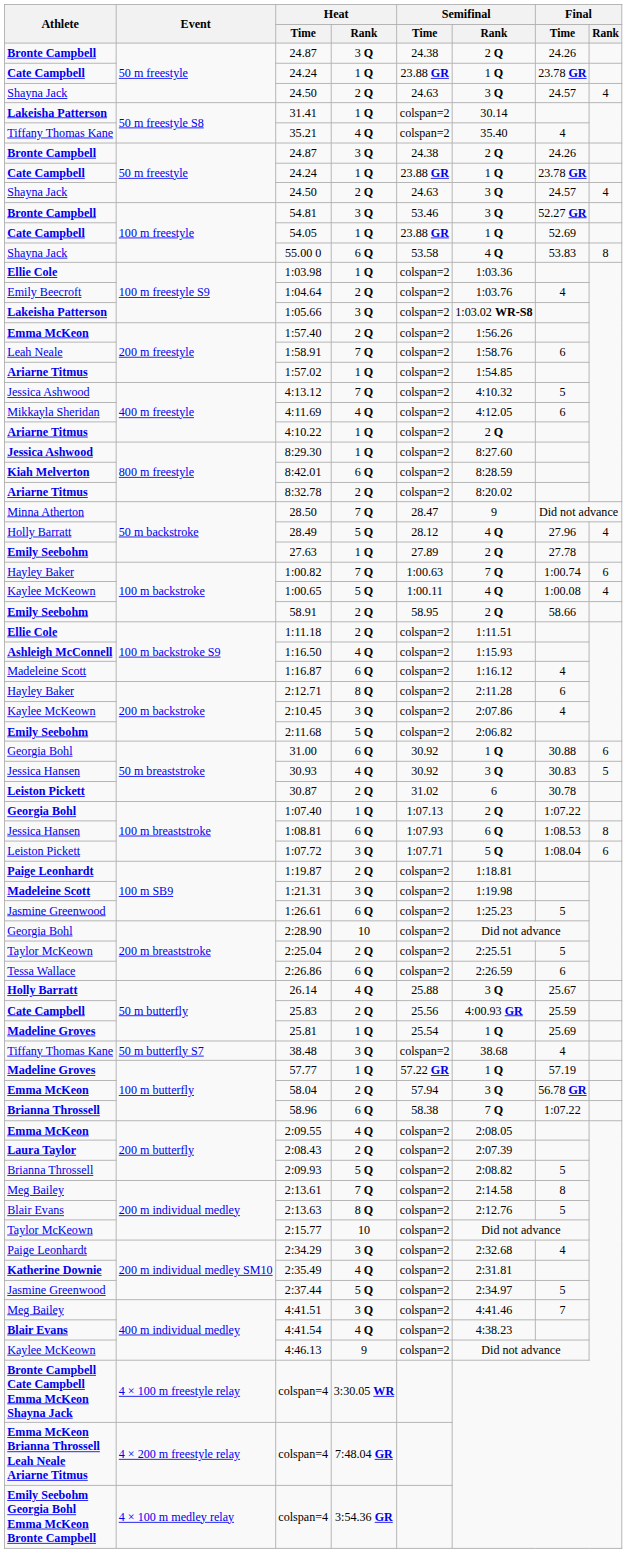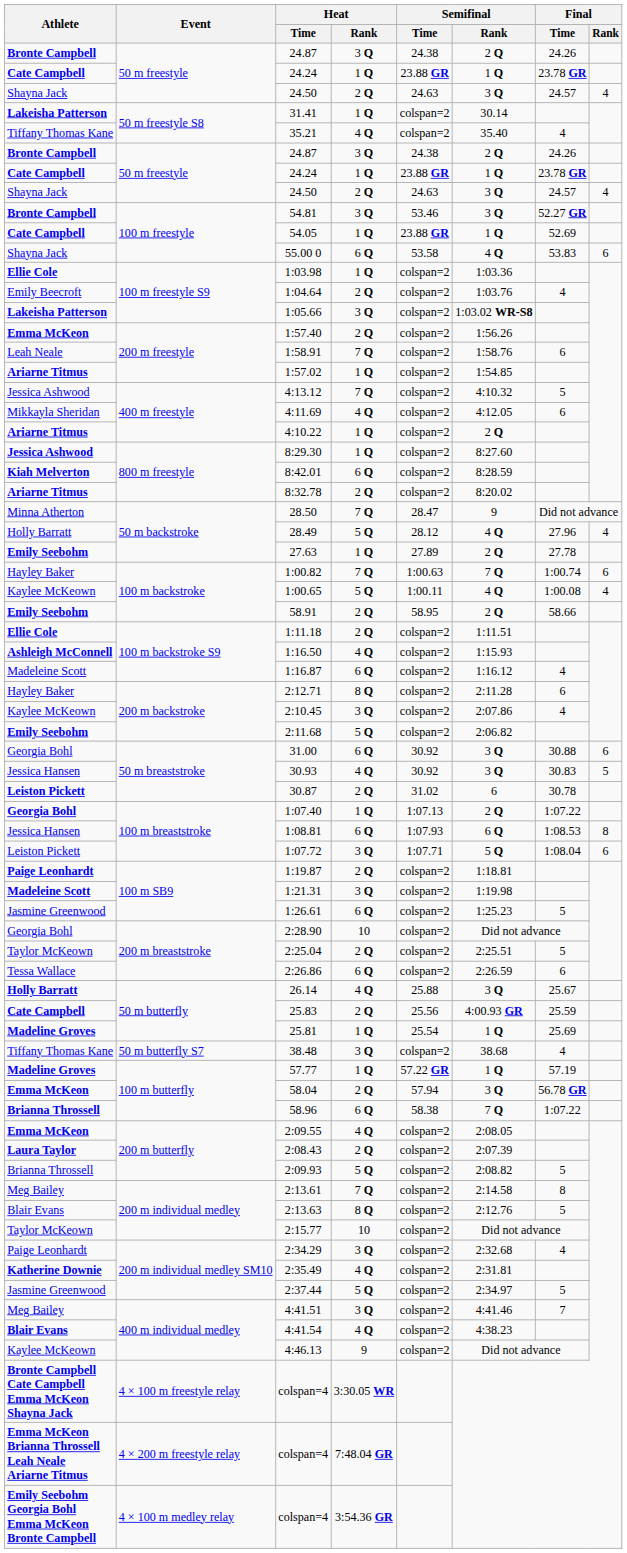(606, 253) 8 -> (606, 253) 6
(494, 751) 1 Q -> (494, 751) 3 Q
